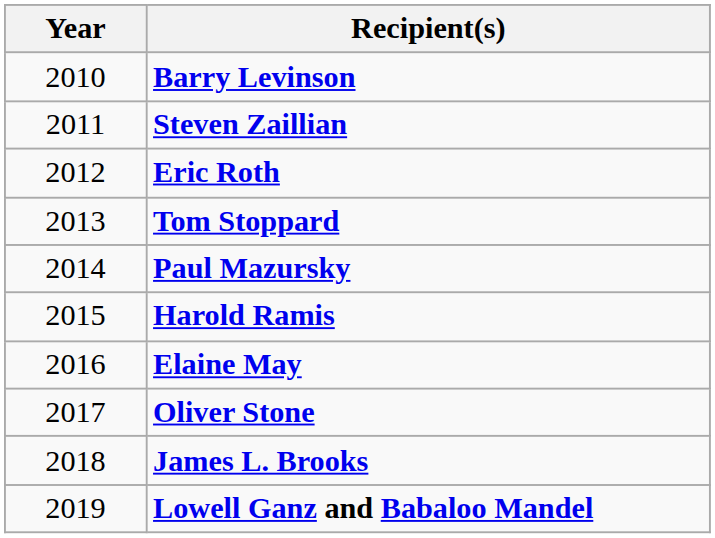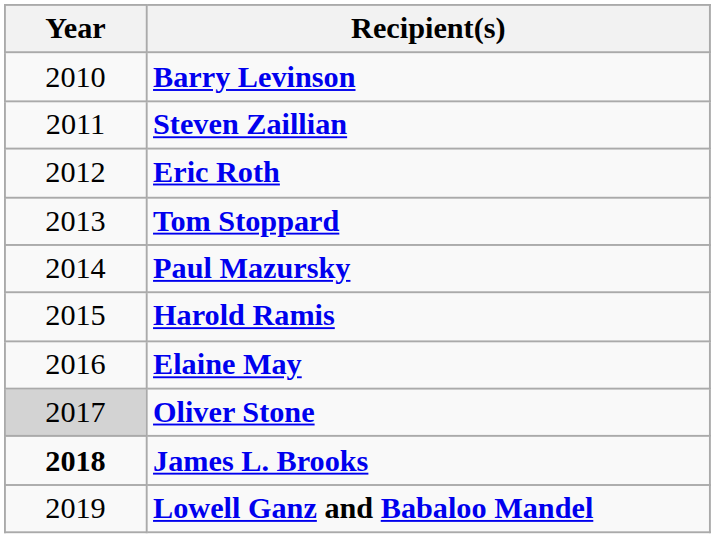(75, 412) no background -> (75, 412) lightgrey background
(75, 460) normal -> (75, 460) bold
